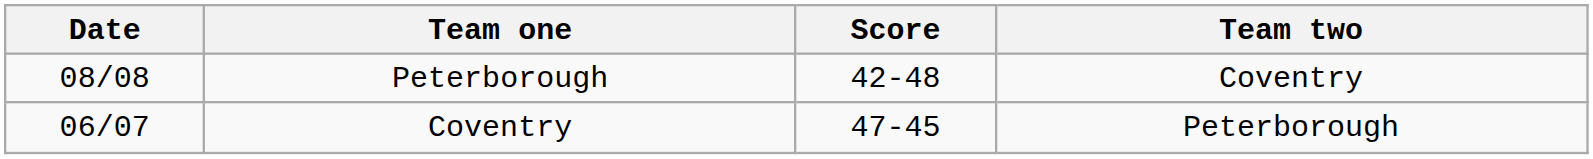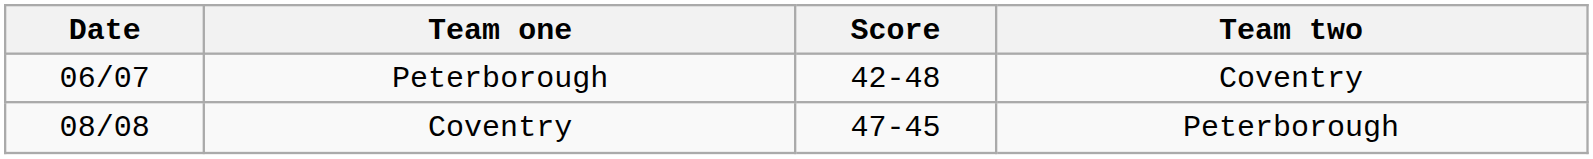(105, 79) 08/08 -> (105, 79) 06/07
(105, 128) 06/07 -> (105, 128) 08/08
